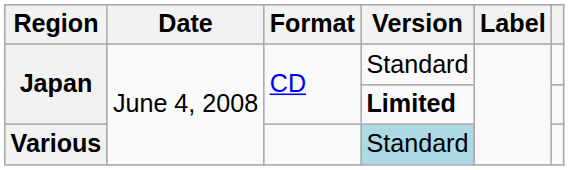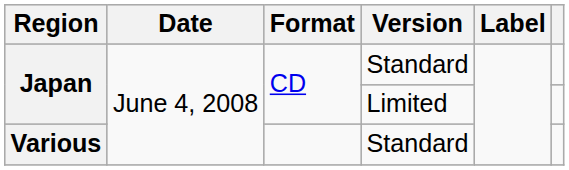(411, 104) bold -> (407, 104) normal
(417, 143) lightblue background -> (417, 143) no background
